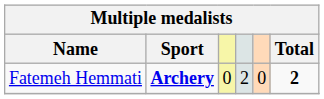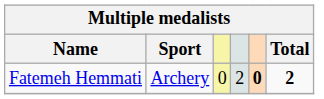(182, 78) bold -> (180, 78) normal
(262, 78) normal -> (257, 78) bold
